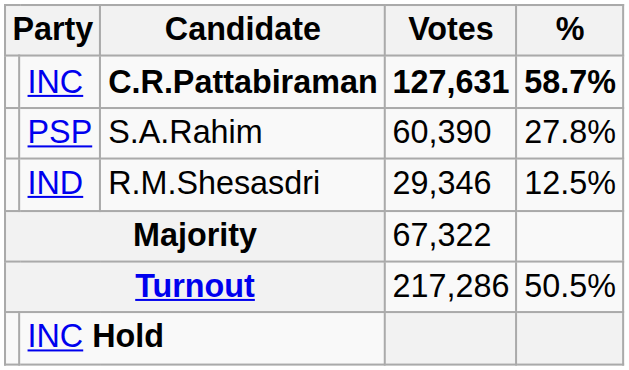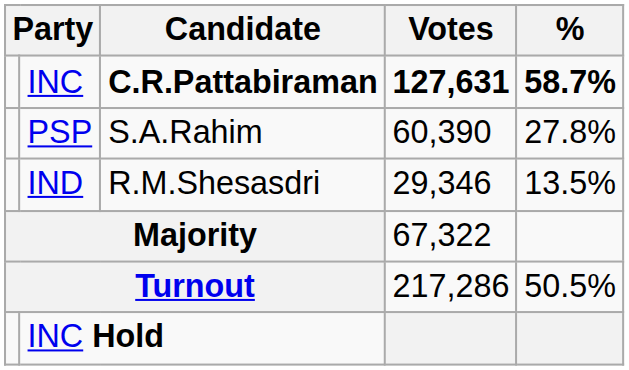(570, 183) 12.5% -> (570, 183) 13.5%
